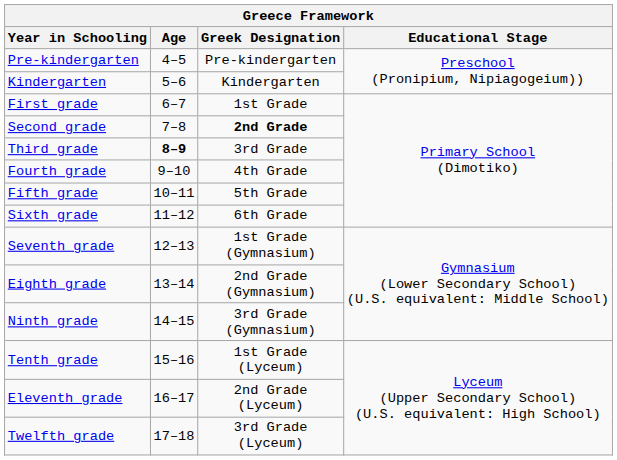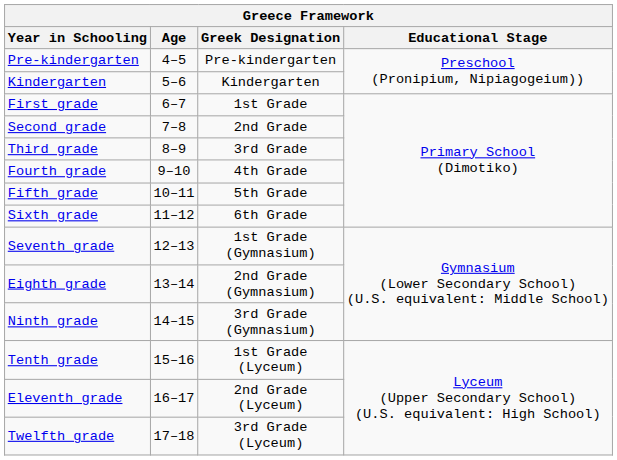(271, 127) bold -> (271, 127) normal
(174, 149) bold -> (174, 149) normal
